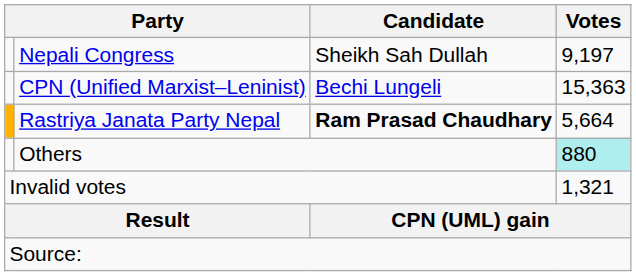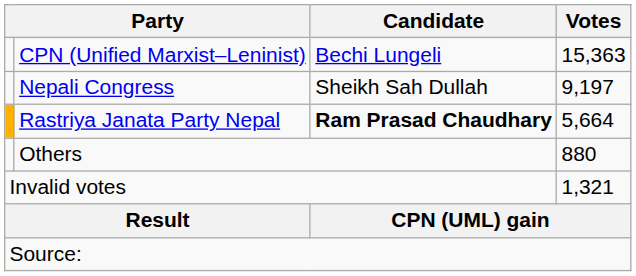rows swapped: (162, 87) <-> (97, 54)
(579, 154) paleturquoise background -> (579, 154) no background
